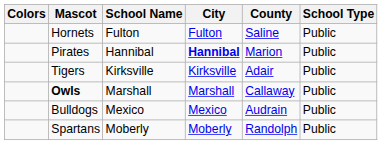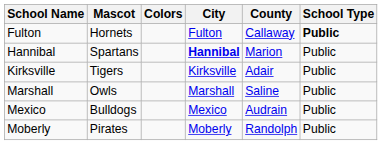columns swapped: (144, 14) <-> (26, 14)
(262, 33) Saline -> (270, 33) Callaway
(319, 33) normal -> (321, 33) bold
(70, 52) Pirates -> (114, 52) Spartans
(66, 91) bold -> (103, 91) normal
(270, 91) Callaway -> (262, 91) Saline
(76, 129) Spartans -> (109, 129) Pirates
